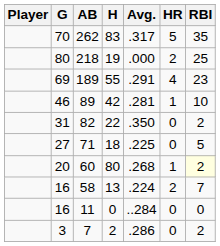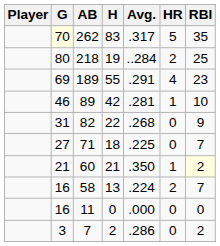(62, 36) no background -> (62, 36) lightyellow background
(142, 58) .000 -> (142, 58) ..284
(142, 123) .350 -> (142, 123) .268
(201, 123) 2 -> (201, 123) 9
(201, 144) 5 -> (201, 144) 7
(62, 166) 20 -> (62, 166) 21
(113, 166) 80 -> (113, 166) 21
(142, 166) .268 -> (142, 166) .350
(142, 209) ..284 -> (142, 209) .000
